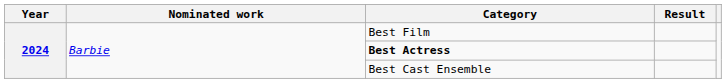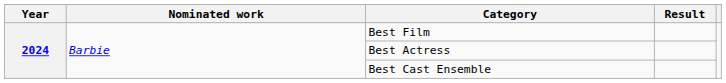(409, 51) bold -> (409, 51) normal
